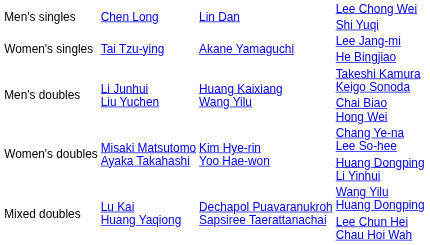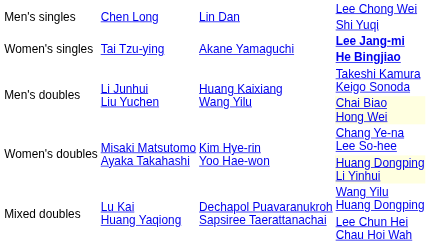(368, 41) normal -> (370, 41) bold
(366, 57) normal -> (368, 57) bold
(362, 110) no background -> (362, 110) lightyellow background
(380, 169) no background -> (380, 169) lightyellow background
